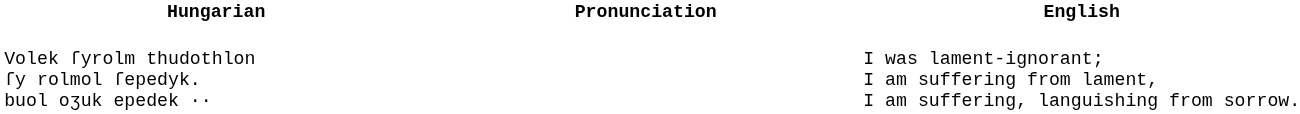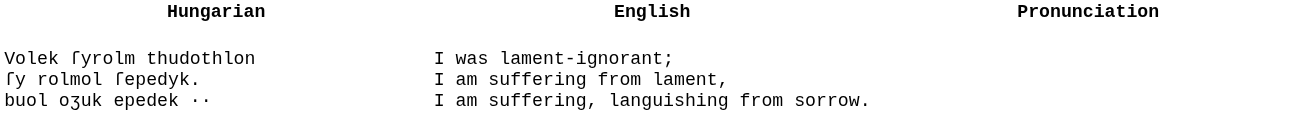columns swapped: (646, 12) <-> (1082, 12)
